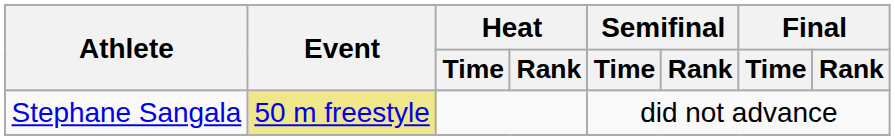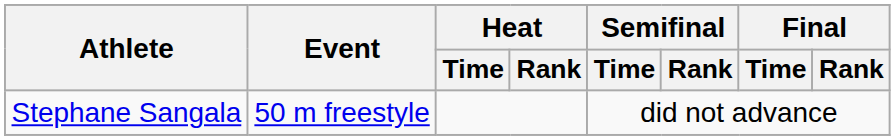(342, 113) khaki background -> (342, 113) no background
